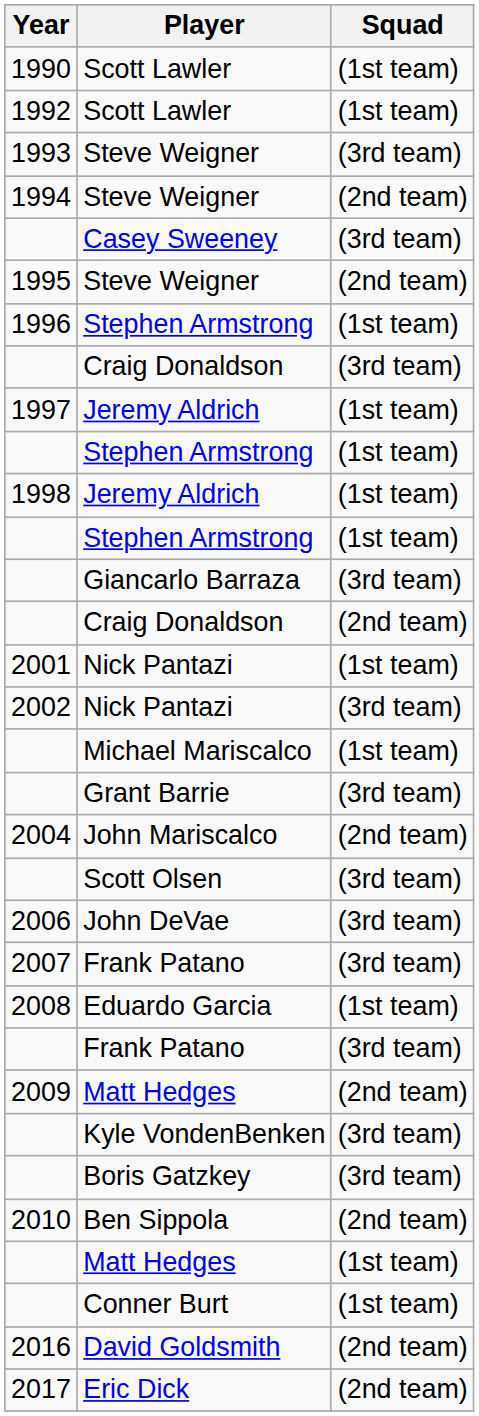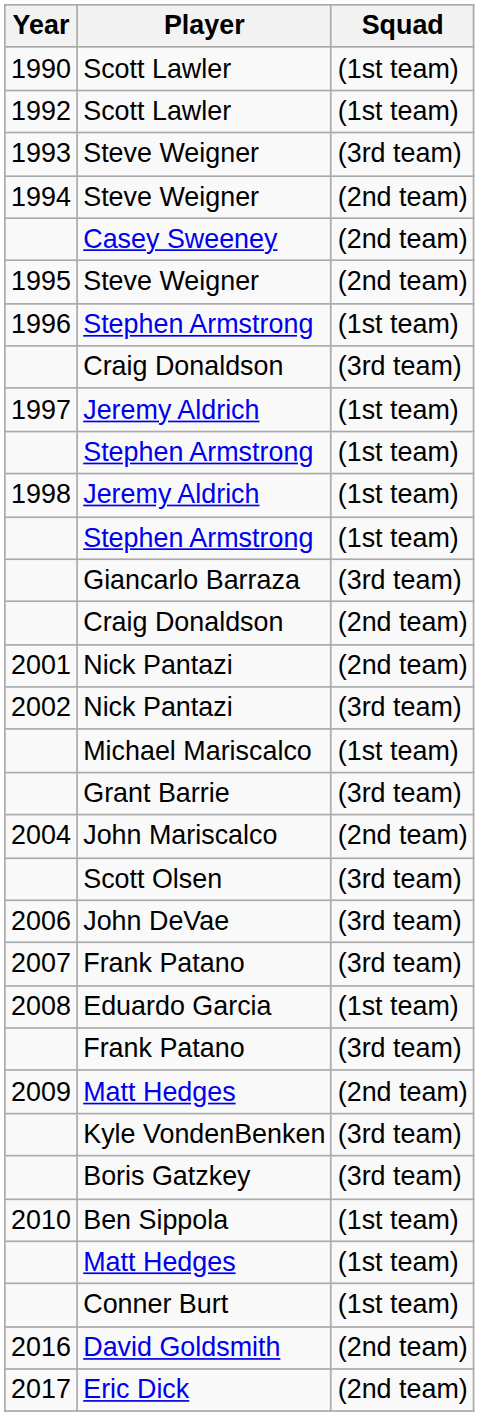(400, 238) (3rd team) -> (403, 238) (2nd team)
(398, 665) (1st team) -> (403, 665) (2nd team)
(403, 1219) (2nd team) -> (398, 1219) (1st team)
